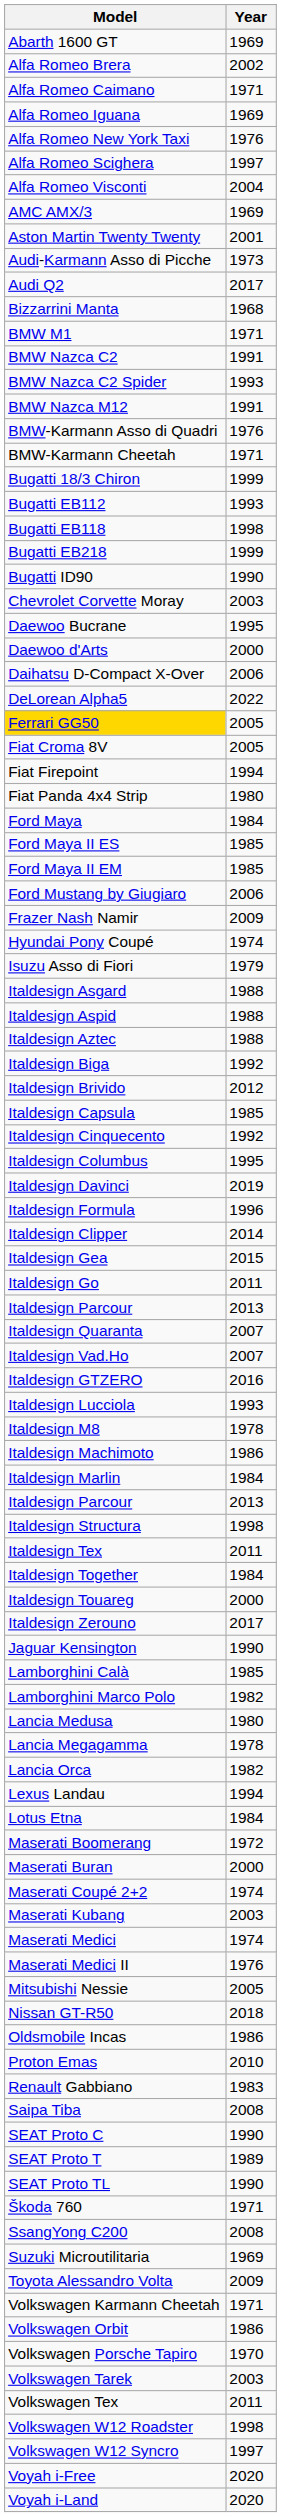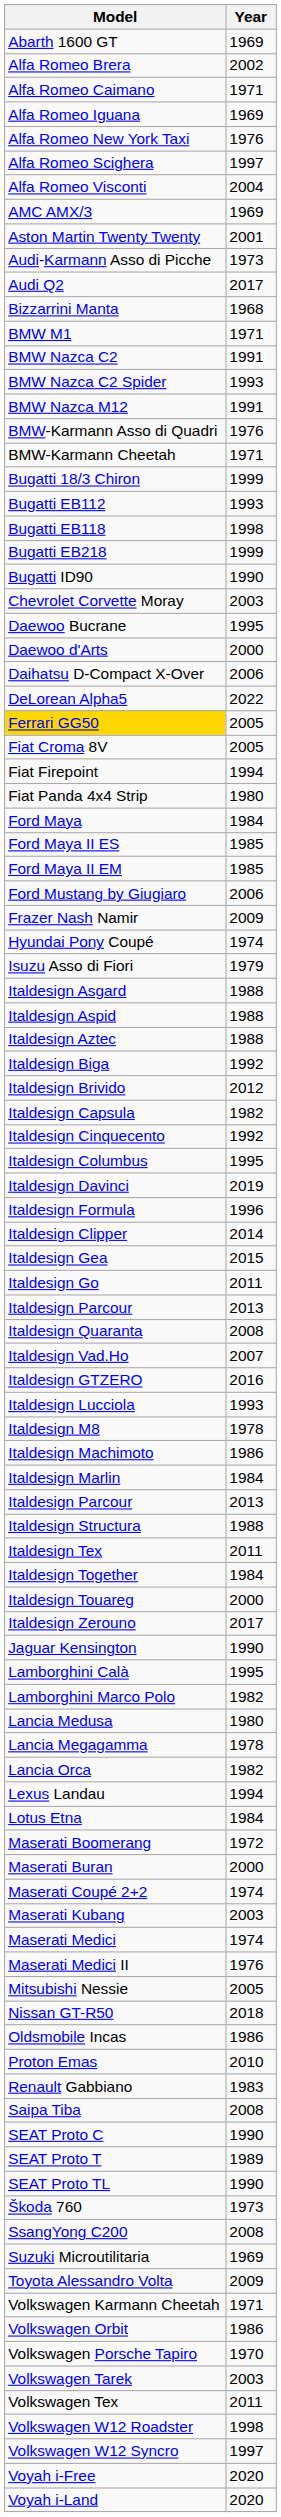(246, 1113) 1985 -> (246, 1113) 1982
(246, 1332) 2007 -> (246, 1332) 2008
(246, 1526) 1998 -> (246, 1526) 1988
(246, 1672) 1985 -> (246, 1672) 1995
(246, 2208) 1971 -> (246, 2208) 1973
